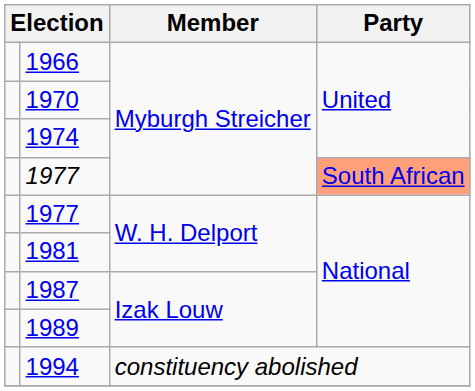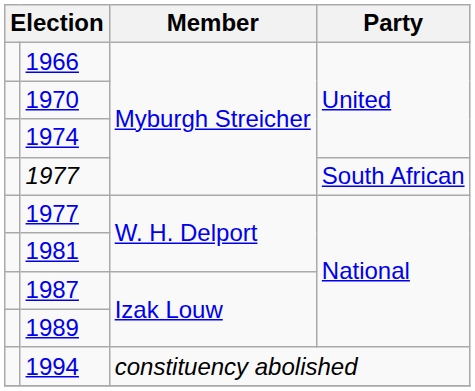(393, 175) lightsalmon background -> (393, 175) no background
